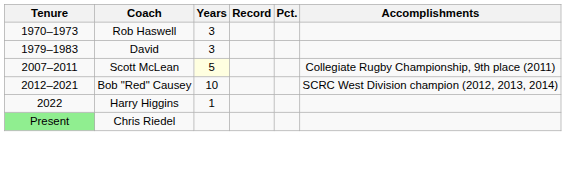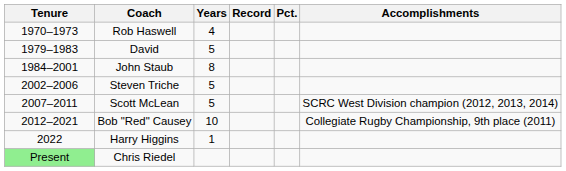(212, 31) 3 -> (212, 31) 4
(212, 49) 3 -> (212, 49) 5
+ row: (144, 67)
+ row: (144, 85)
(212, 67) lightyellow background -> (212, 103) no background
(430, 67) Collegiate Rugby Championship, 9th place (2011) -> (430, 103) SCRC West Division champion (2012, 2013, 2014)
(430, 85) SCRC West Division champion (2012, 2013, 2014) -> (430, 121) Collegiate Rugby Championship, 9th place (2011)
